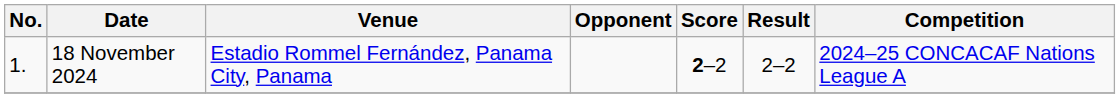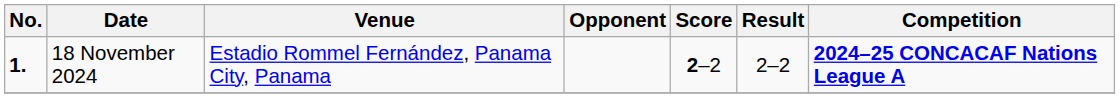(18, 64) normal -> (18, 64) bold
(957, 64) normal -> (955, 64) bold
